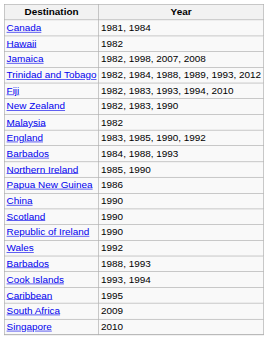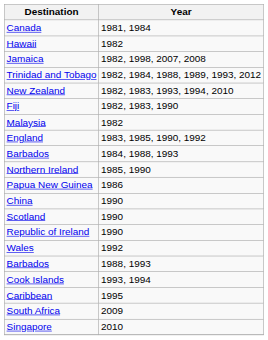(13, 91) Fiji -> (36, 91) New Zealand
(36, 106) New Zealand -> (13, 106) Fiji
